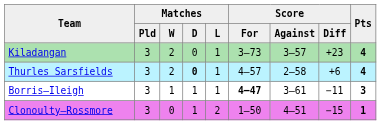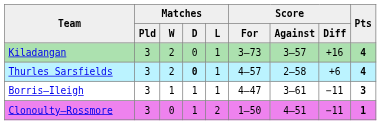(335, 52) +23 -> (335, 52) +16
(250, 91) bold -> (250, 91) normal
(335, 110) −15 -> (335, 110) −11
